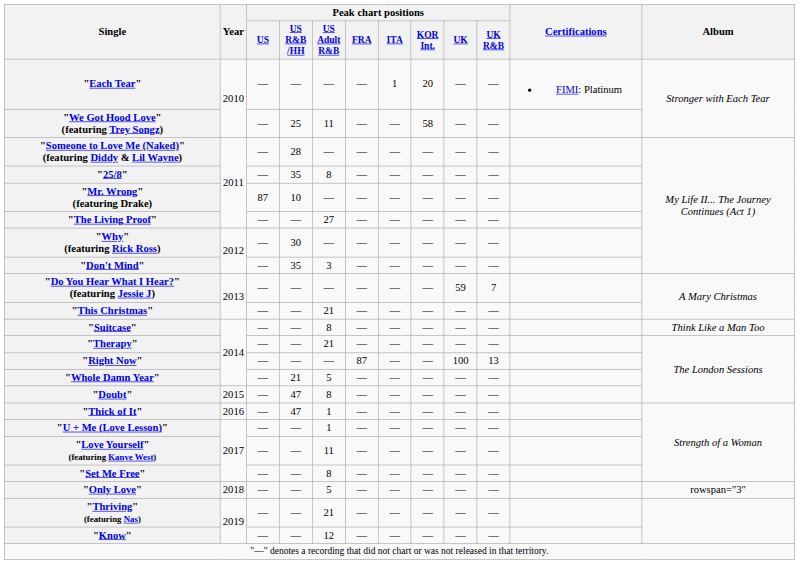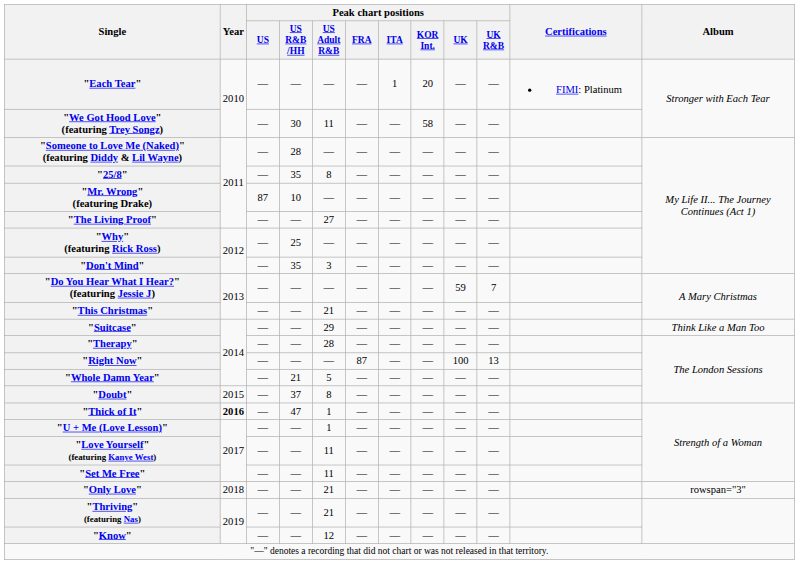(296, 123) 25 -> (296, 123) 30
(296, 242) 30 -> (296, 242) 25
(329, 327) 8 -> (329, 327) 29
(329, 344) 21 -> (329, 344) 28
(296, 394) 47 -> (296, 394) 37
(233, 411) normal -> (233, 411) bold
(329, 473) 8 -> (329, 473) 11
(329, 490) 5 -> (329, 490) 21
